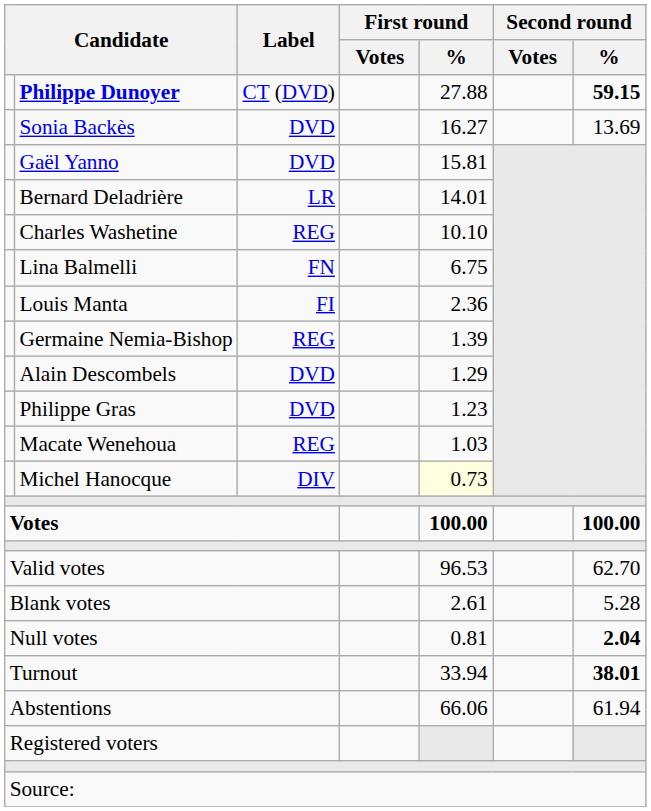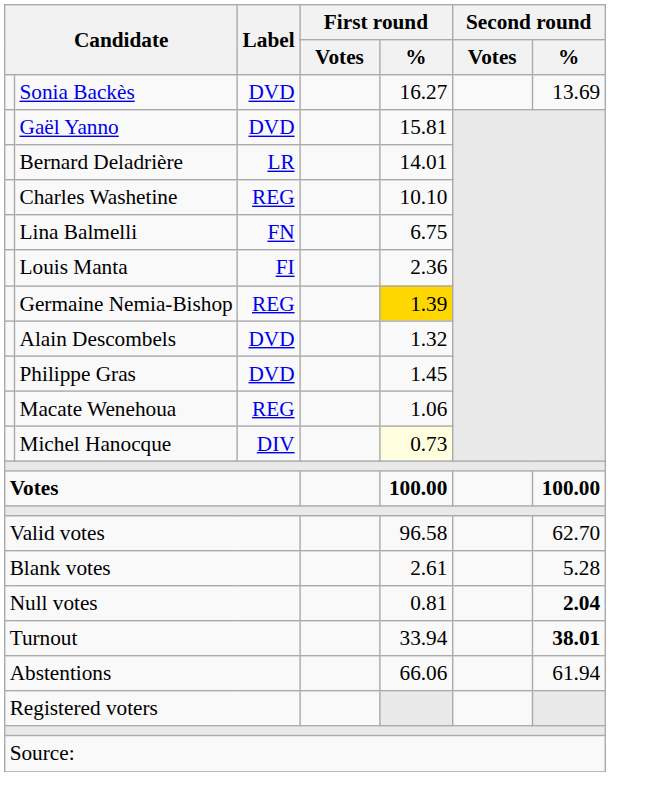- row: (100, 92)
(469, 338) no background -> (429, 302) gold background
(469, 373) 1.29 -> (429, 338) 1.32
(469, 408) 1.23 -> (429, 373) 1.45
(469, 443) 1.03 -> (429, 408) 1.06
(464, 568) 96.53 -> (423, 533) 96.58
